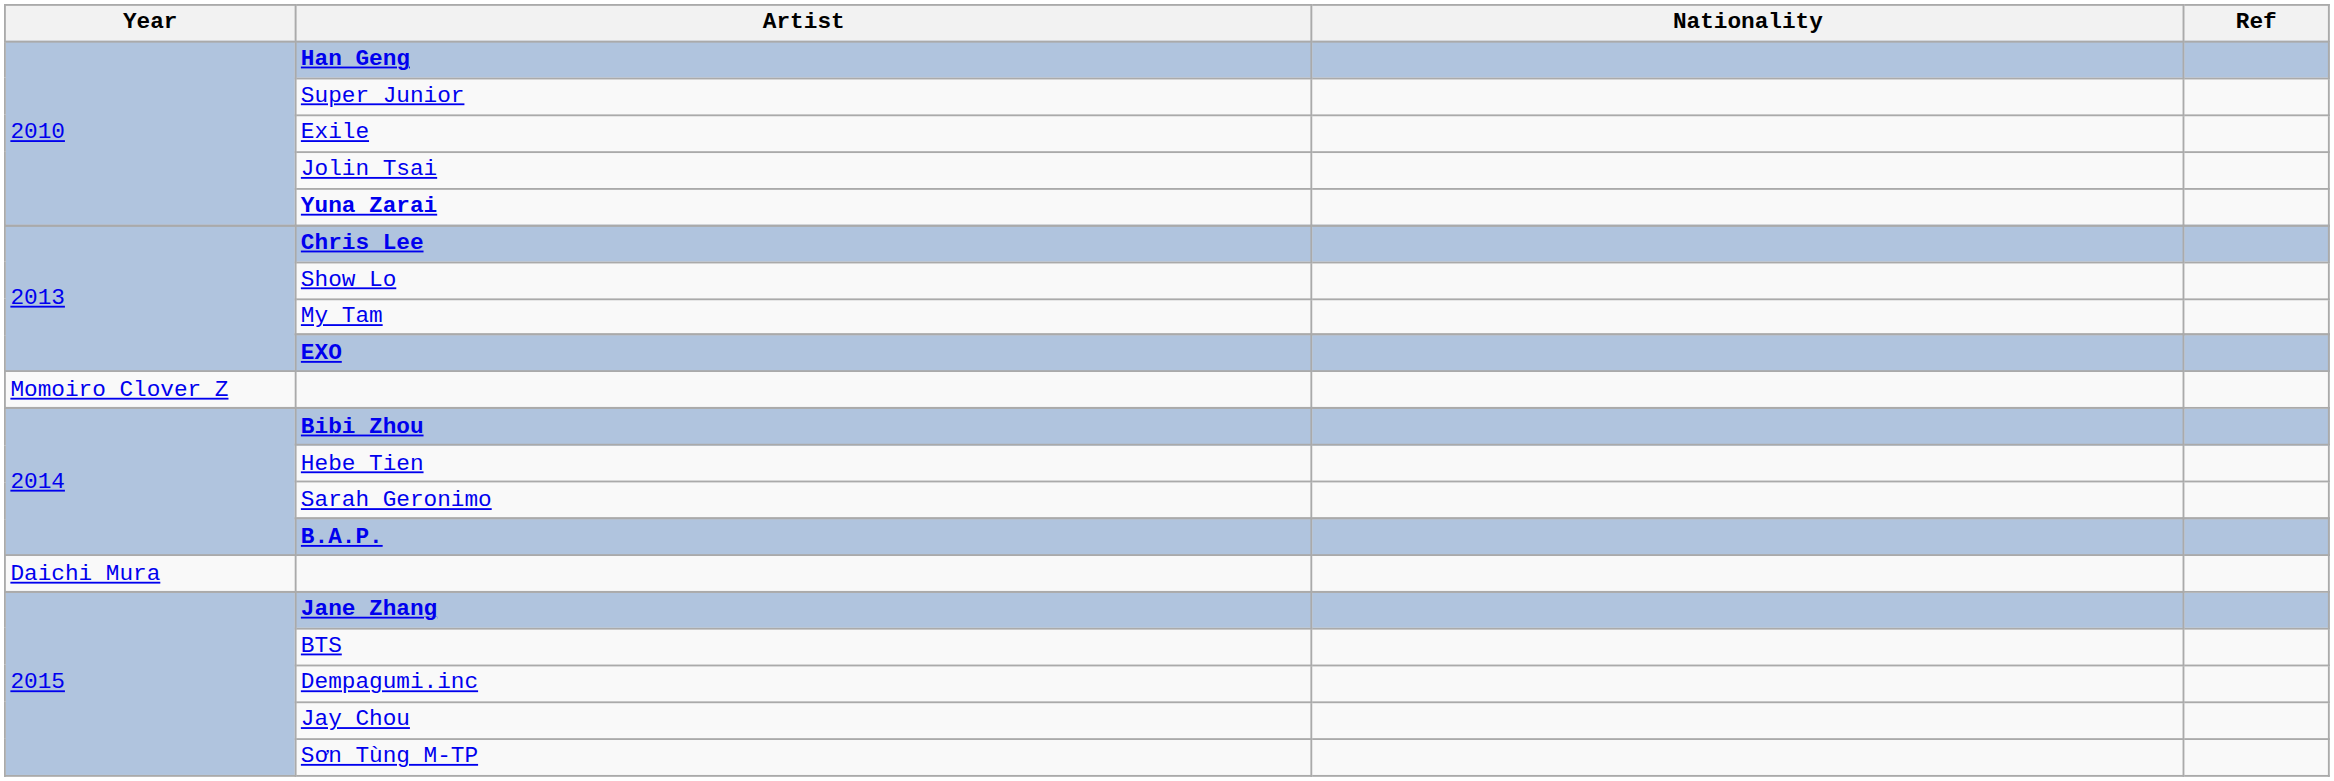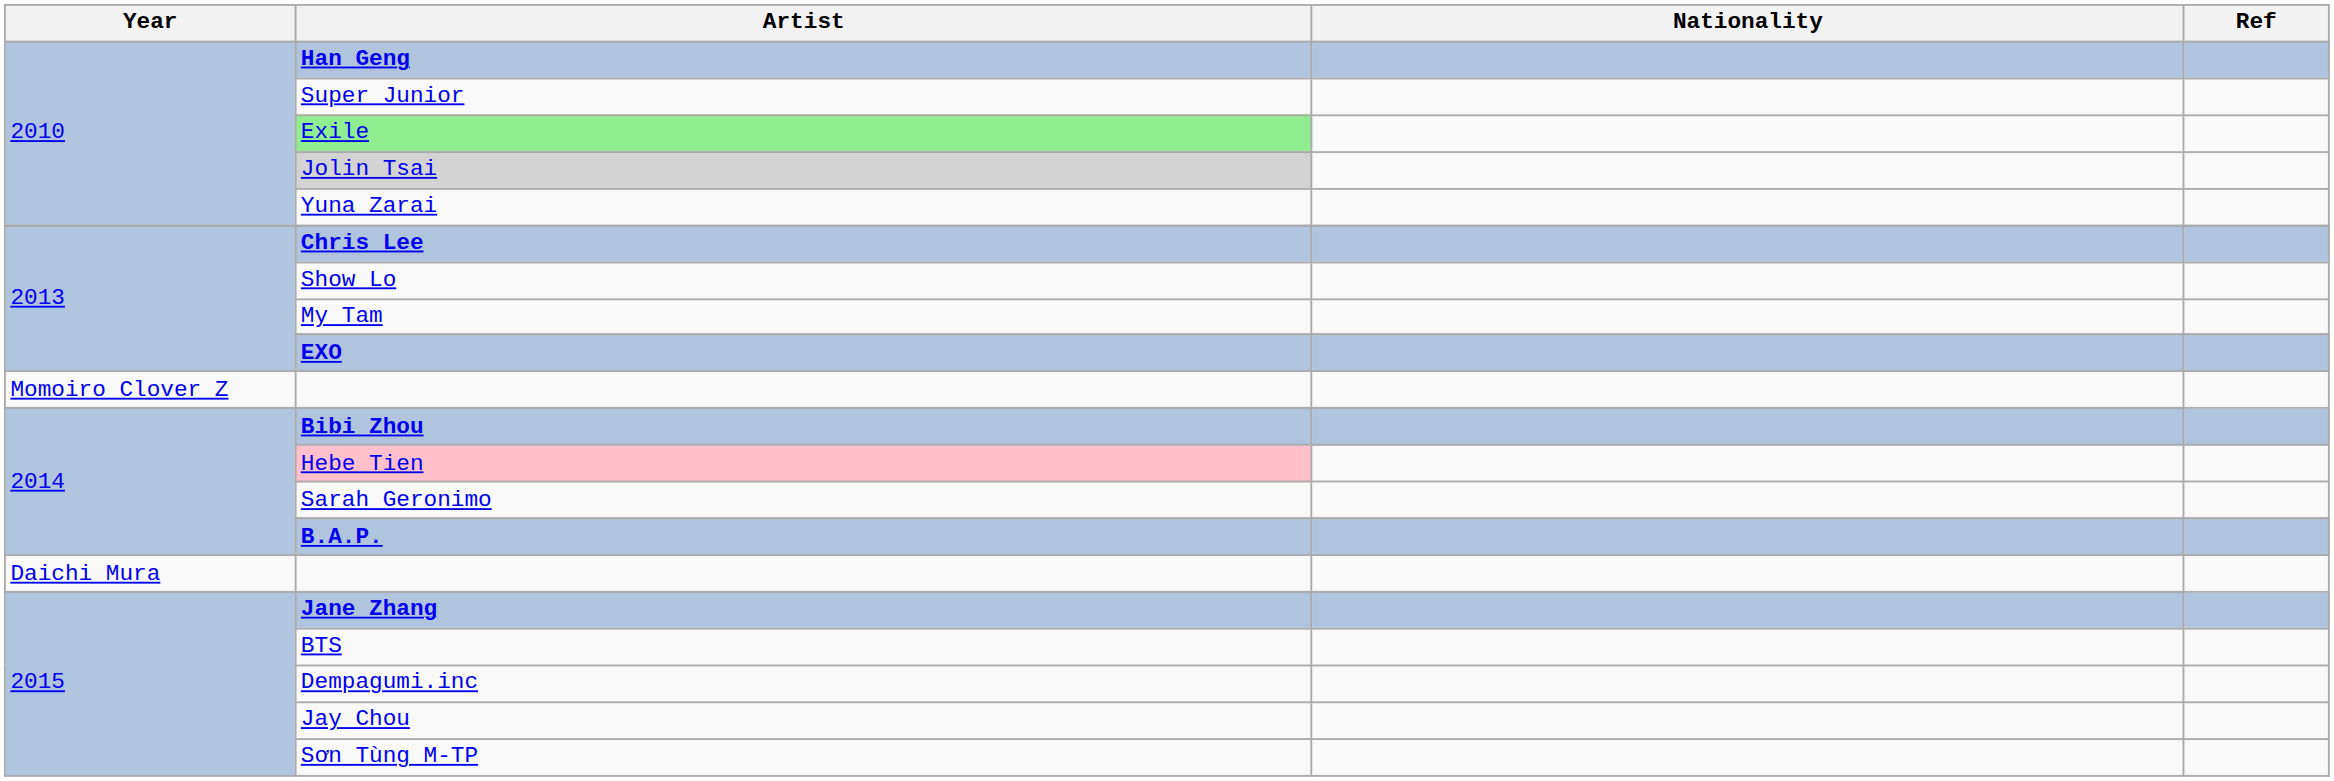(335, 134) no background -> (335, 134) lightgreen background
(369, 170) no background -> (369, 170) lightgrey background
(369, 207) bold -> (369, 207) normal
(362, 464) no background -> (362, 464) pink background
